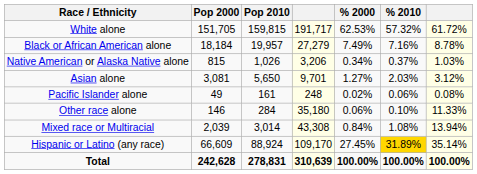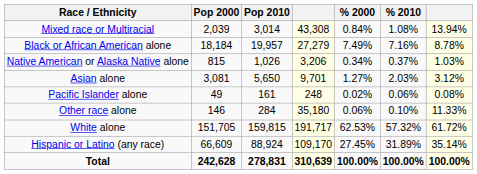rows swapped: (98, 29) <-> (98, 128)
(403, 144) gold background -> (403, 144) no background
